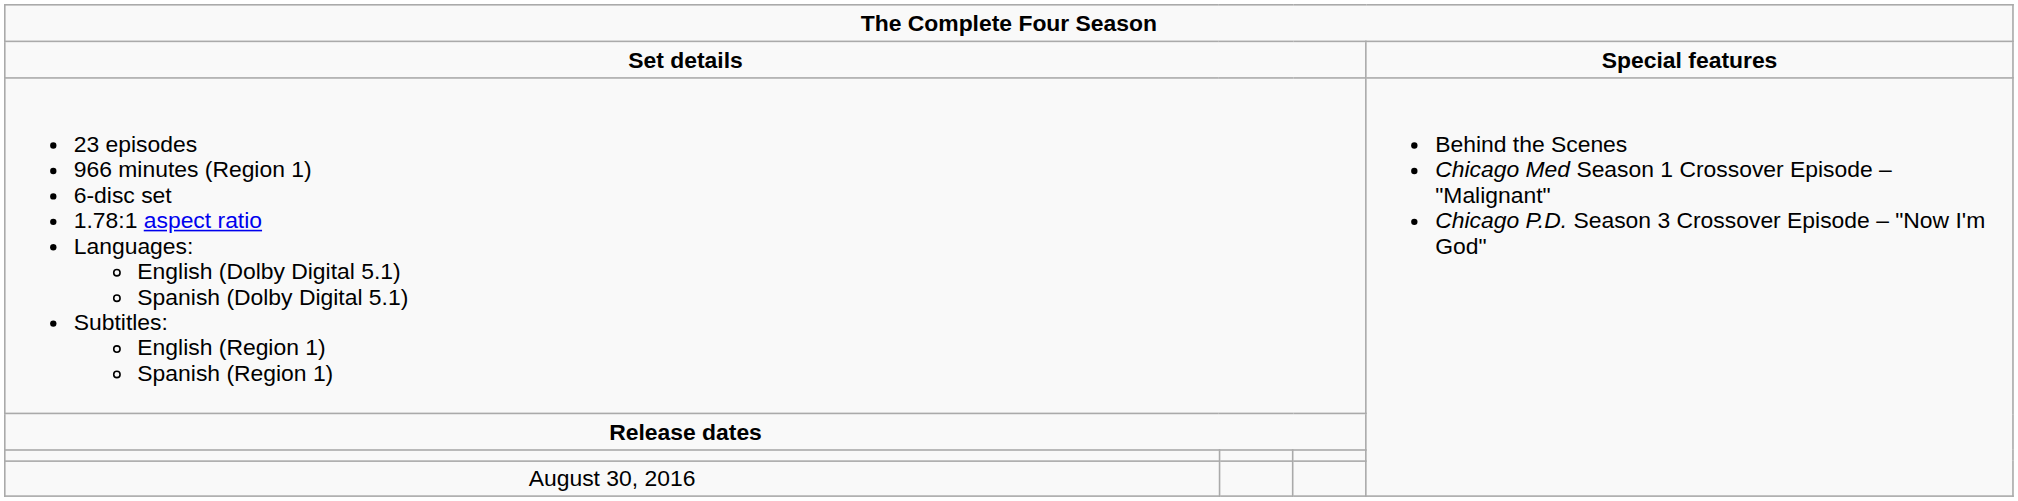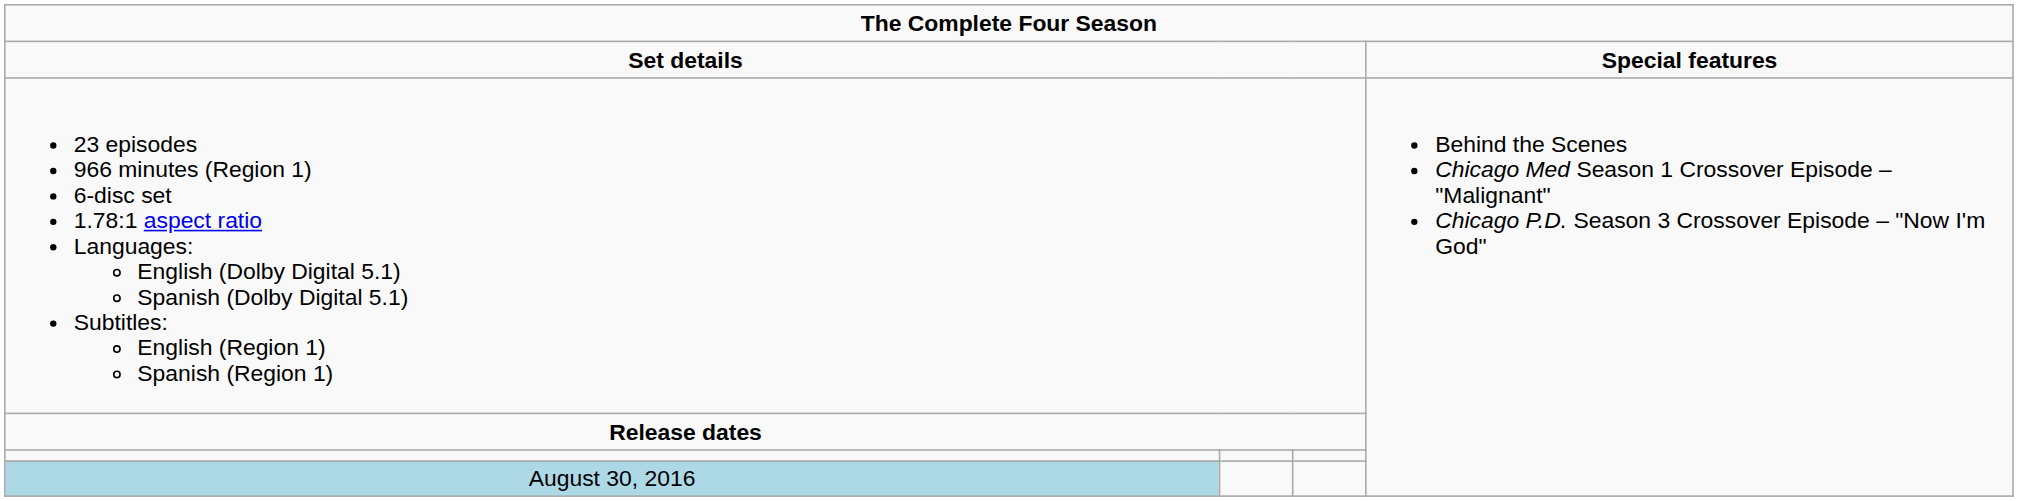(612, 479) no background -> (612, 479) lightblue background
